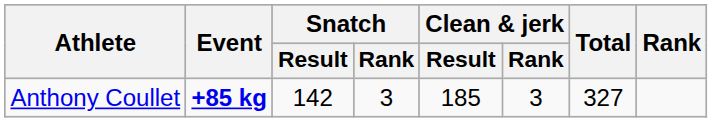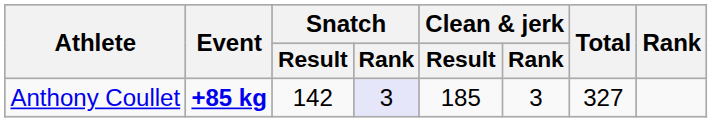(386, 98) no background -> (386, 98) lavender background
